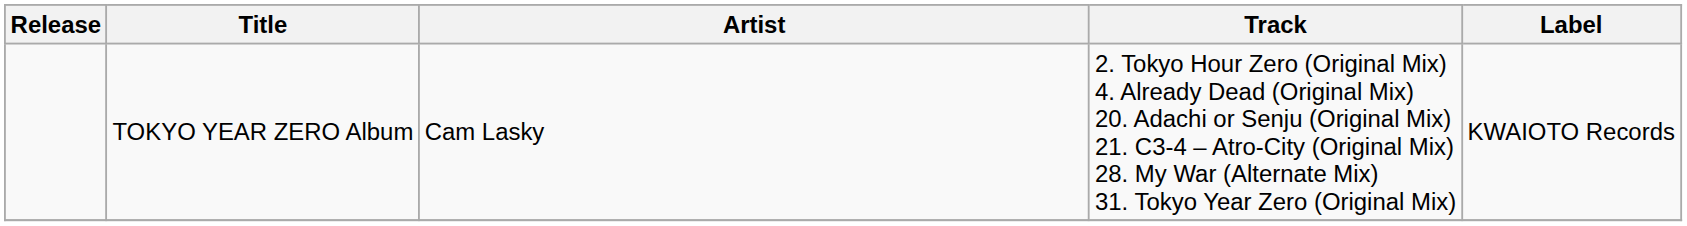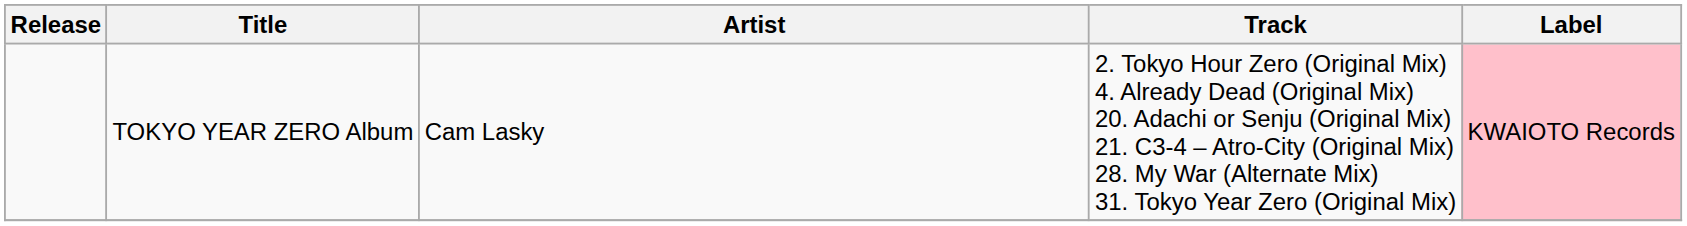(1571, 132) no background -> (1571, 132) pink background
